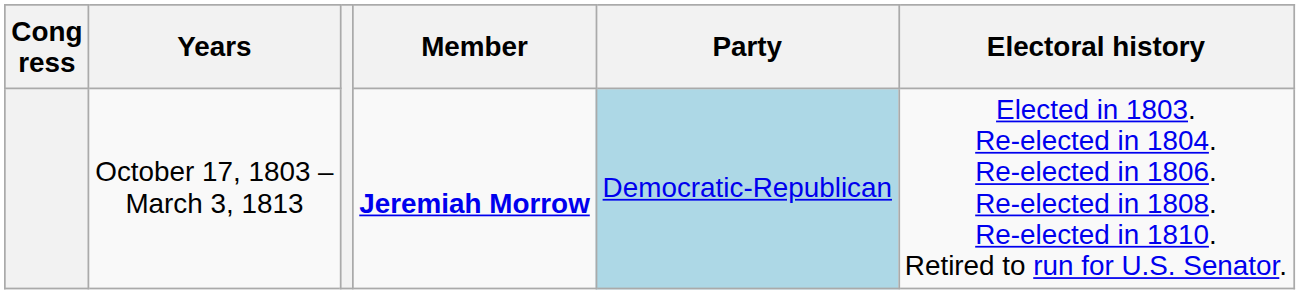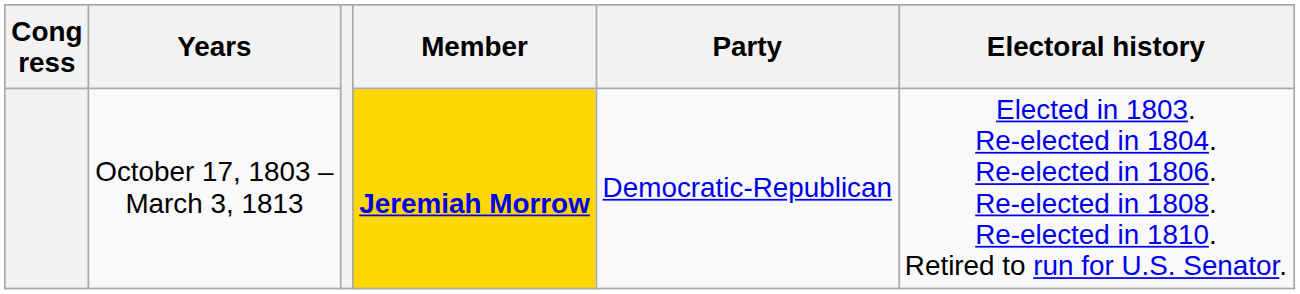(475, 204) no background -> (475, 204) gold background
(747, 188) lightblue background -> (747, 188) no background
